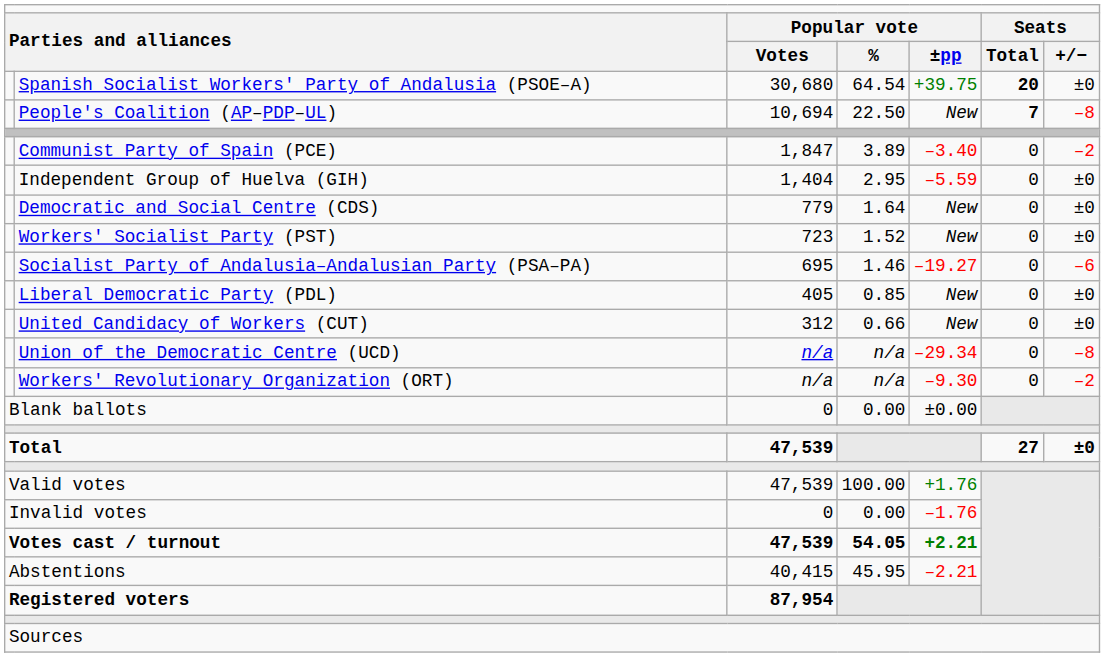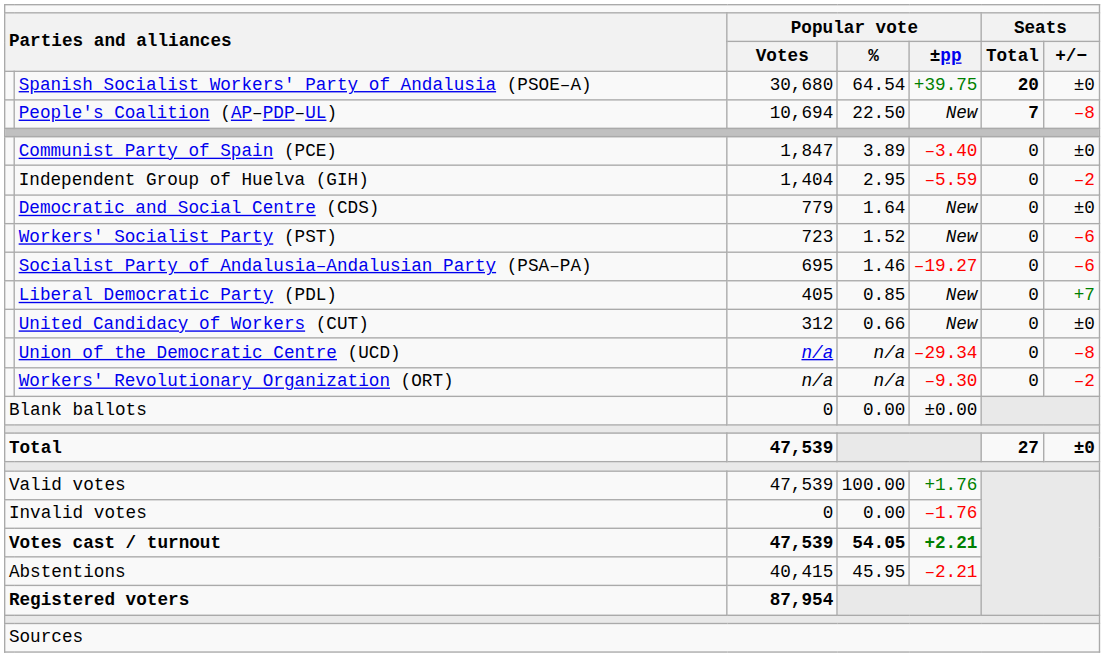(1084, 151) –2 -> (1084, 151) ±0
(1084, 180) ±0 -> (1084, 180) –2
(1084, 238) ±0 -> (1084, 238) –6
(1084, 295) ±0 -> (1084, 295) +7
